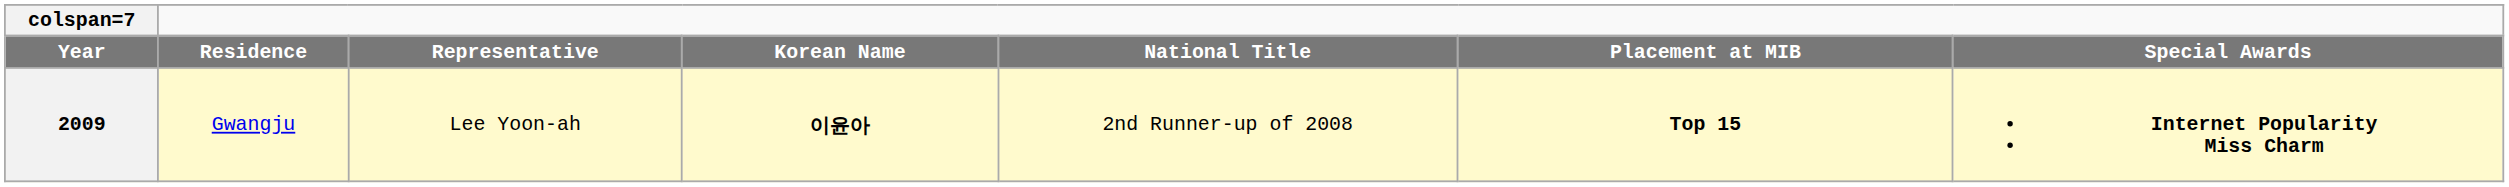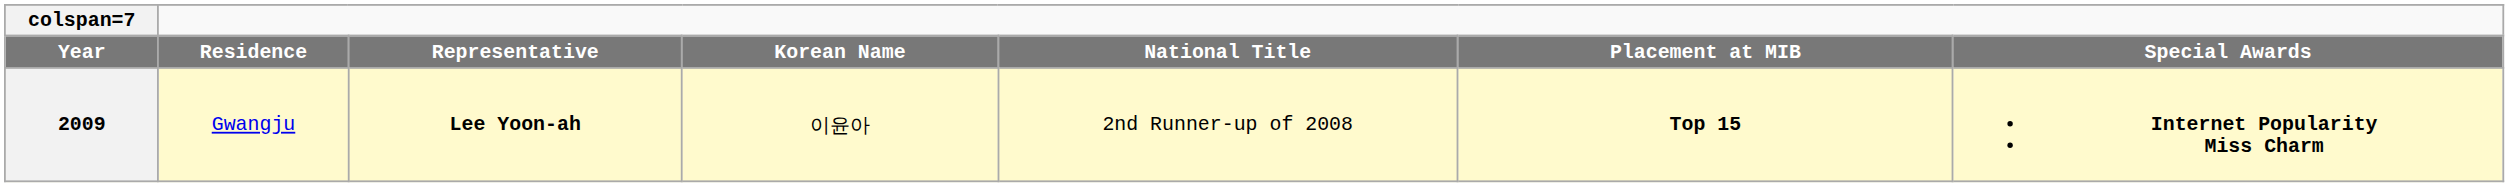(515, 125) normal -> (515, 125) bold
(840, 126) bold -> (840, 126) normal
